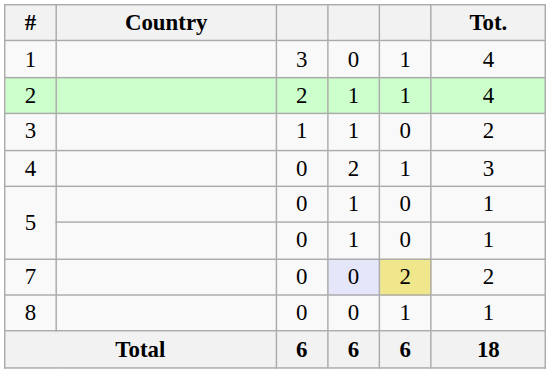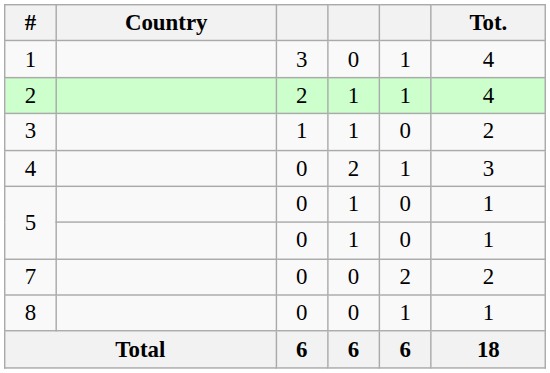(354, 276) lavender background -> (354, 276) no background
(405, 276) khaki background -> (405, 276) no background
